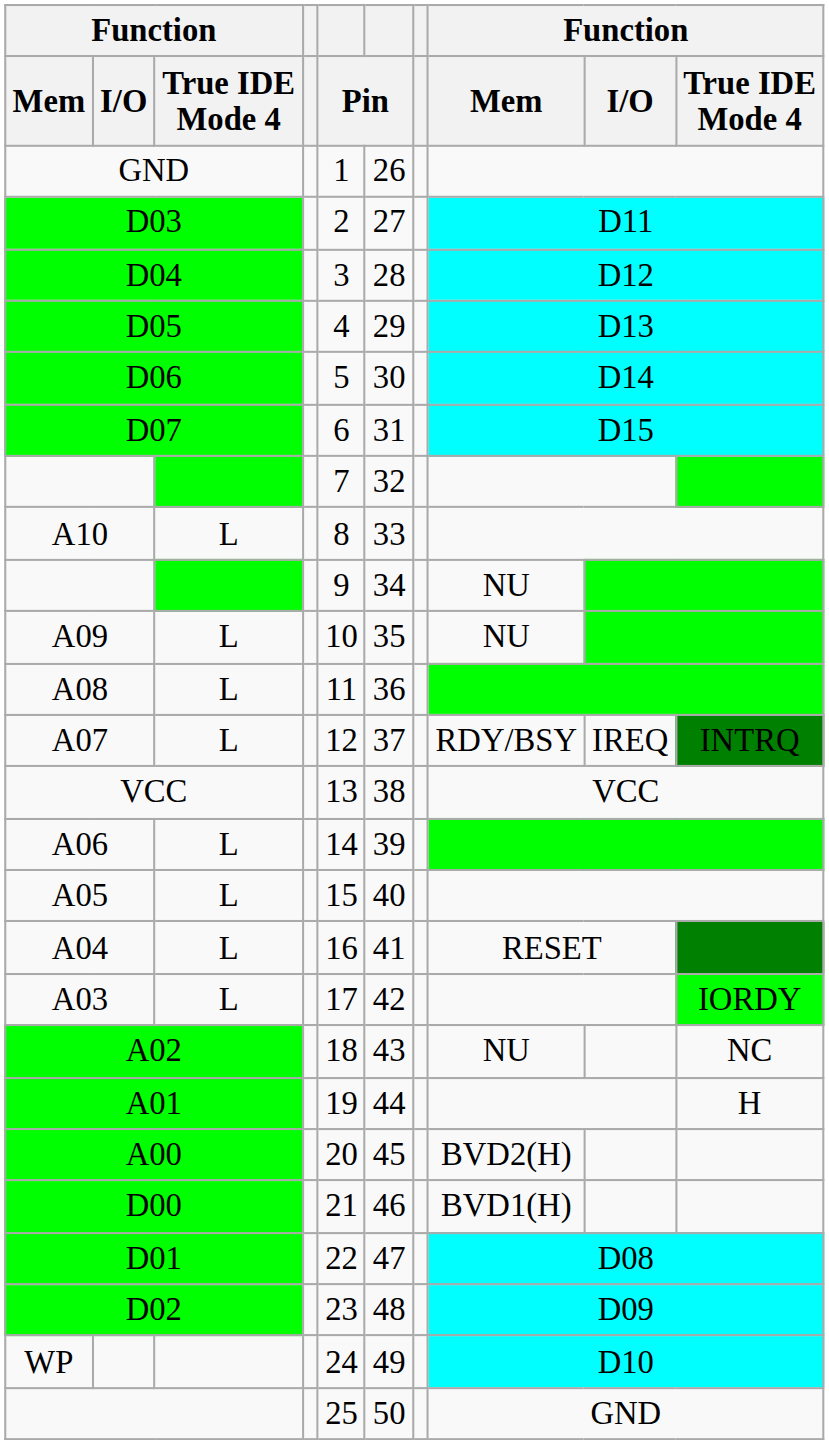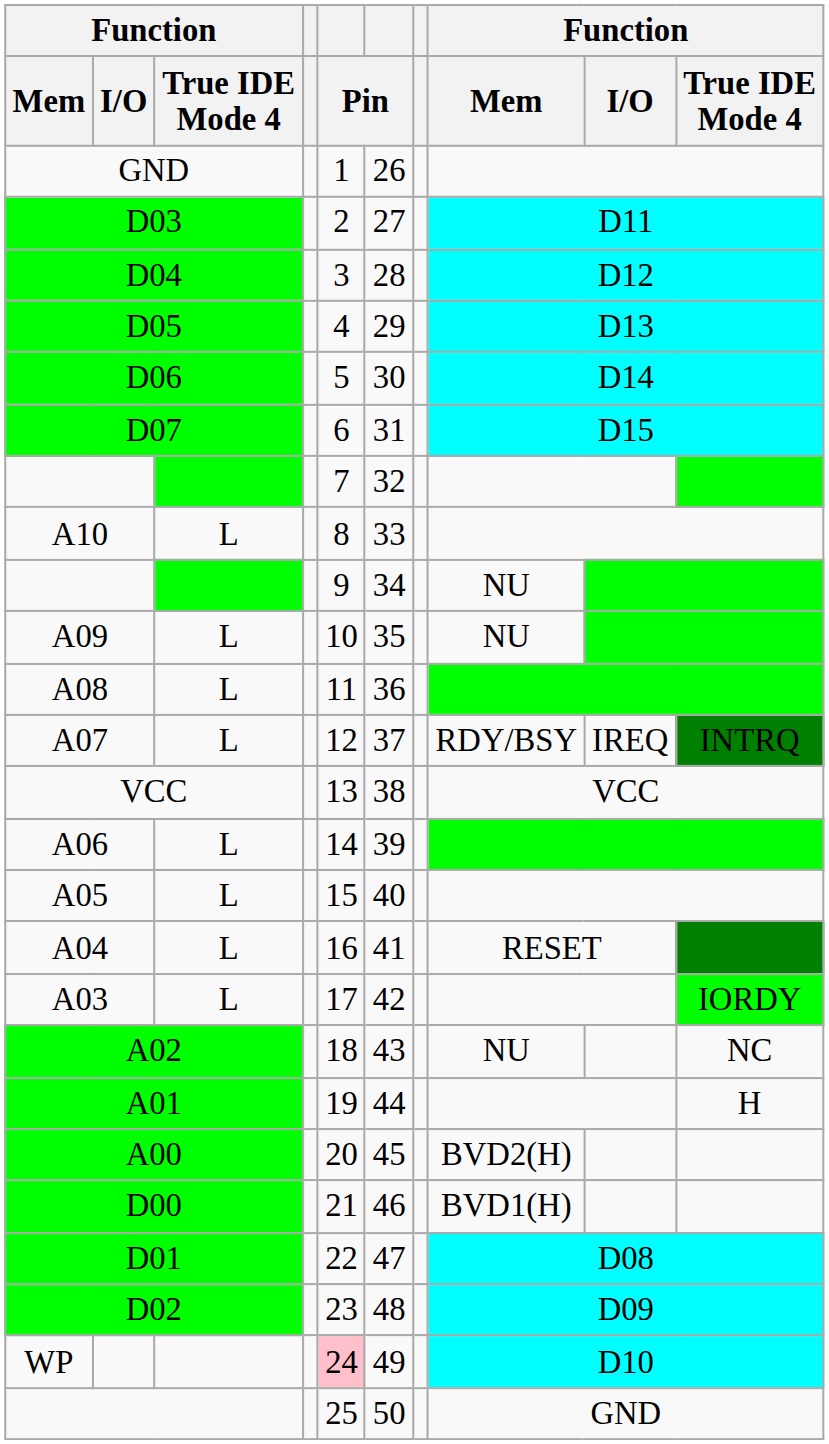(341, 1361) no background -> (341, 1361) pink background
